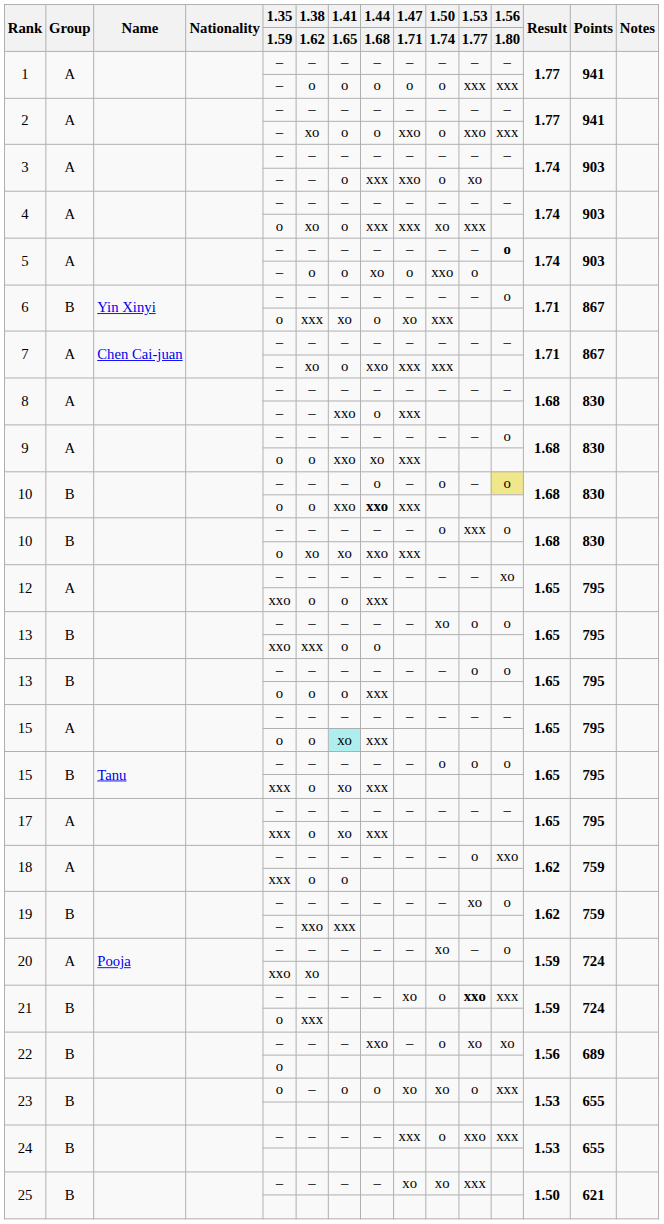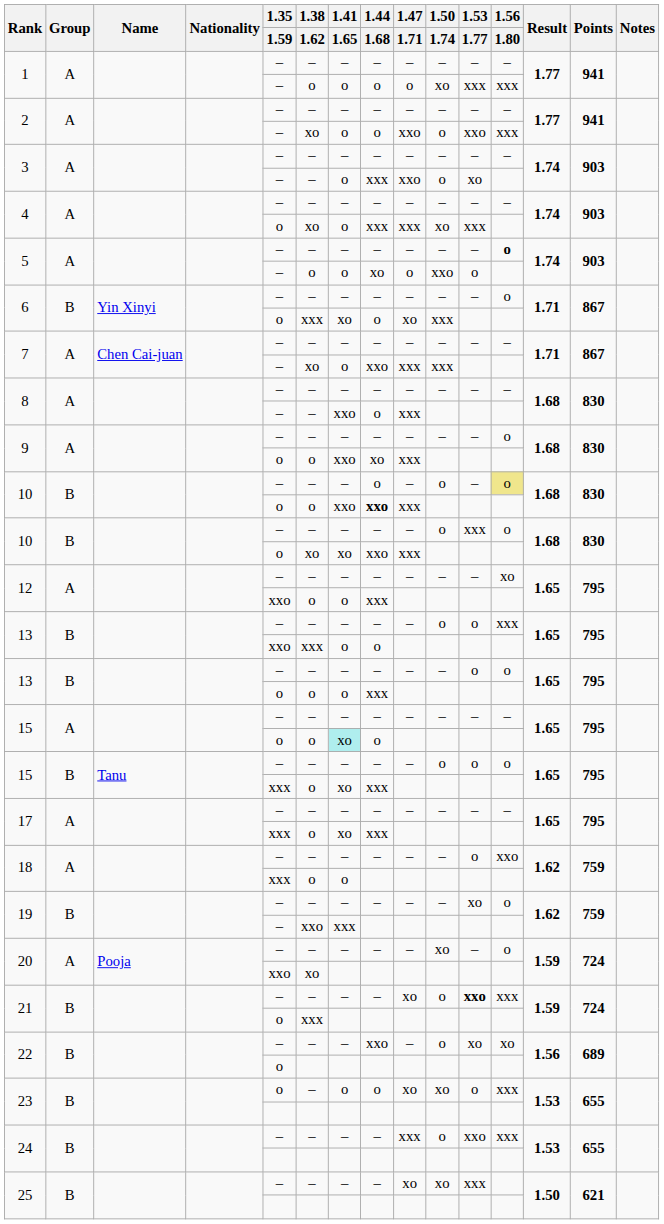(442, 86) o -> (442, 86) xo
(442, 623) xo -> (442, 623) o
(507, 623) o -> (507, 623) xxx
(377, 739) xxx -> (377, 739) o
